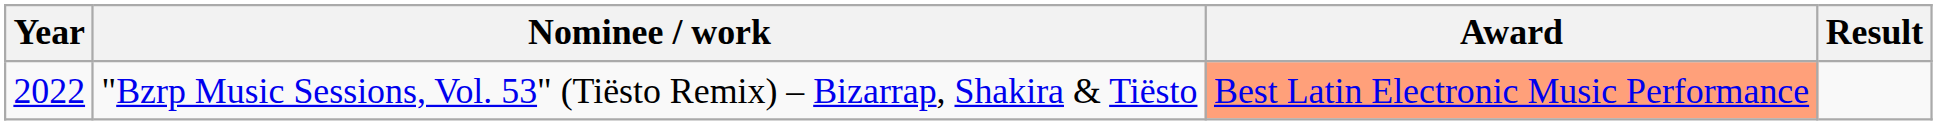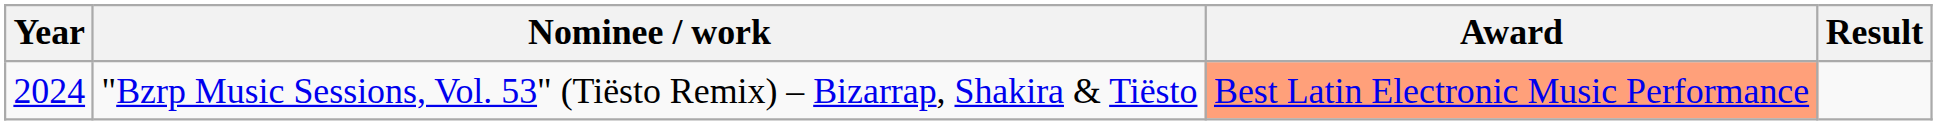(49, 89) 2022 -> (49, 89) 2024
